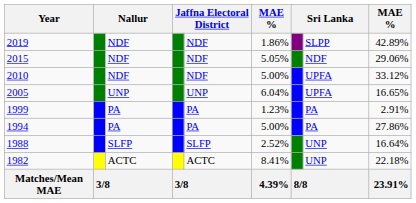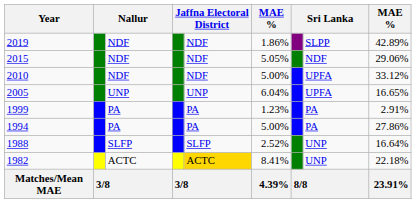(201, 161) no background -> (201, 161) gold background
